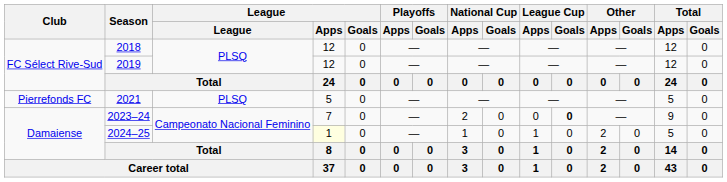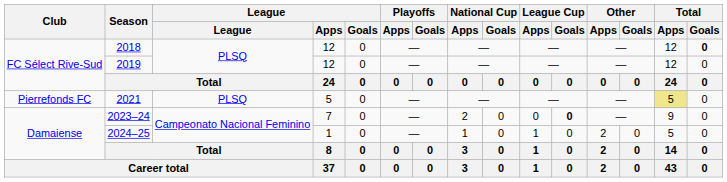(705, 47) normal -> (705, 47) bold
(671, 99) no background -> (671, 99) khaki background
(329, 133) lightyellow background -> (329, 133) no background
